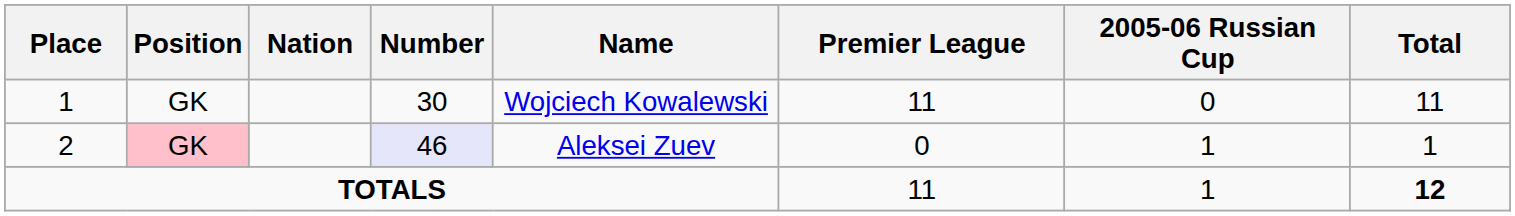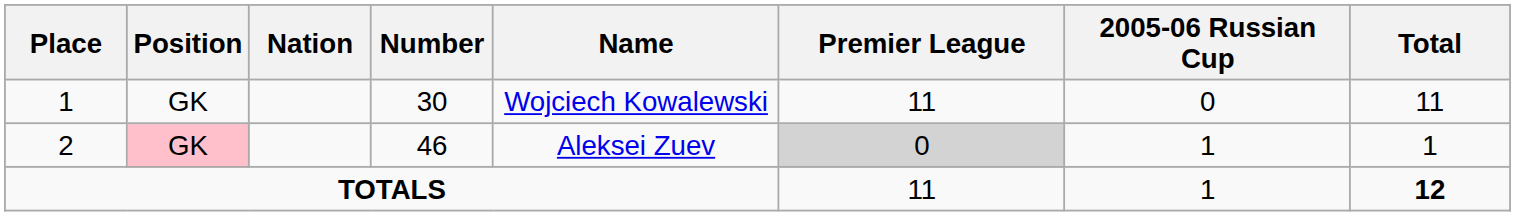(432, 146) lavender background -> (432, 146) no background
(922, 146) no background -> (922, 146) lightgrey background
